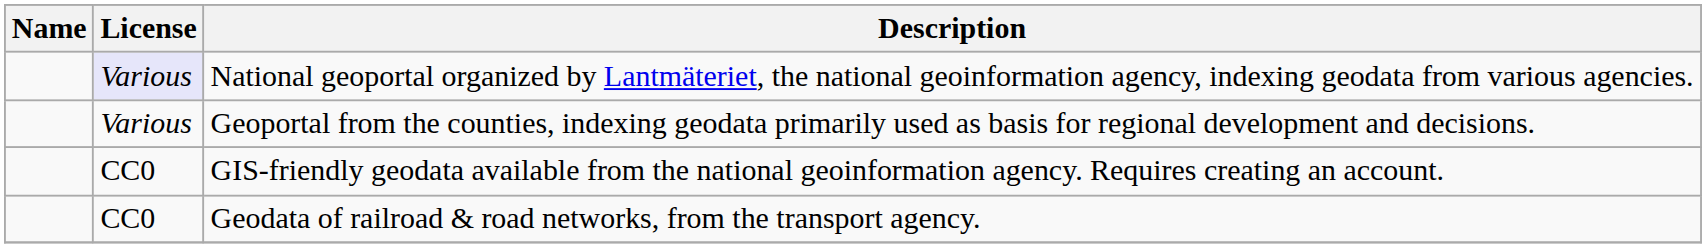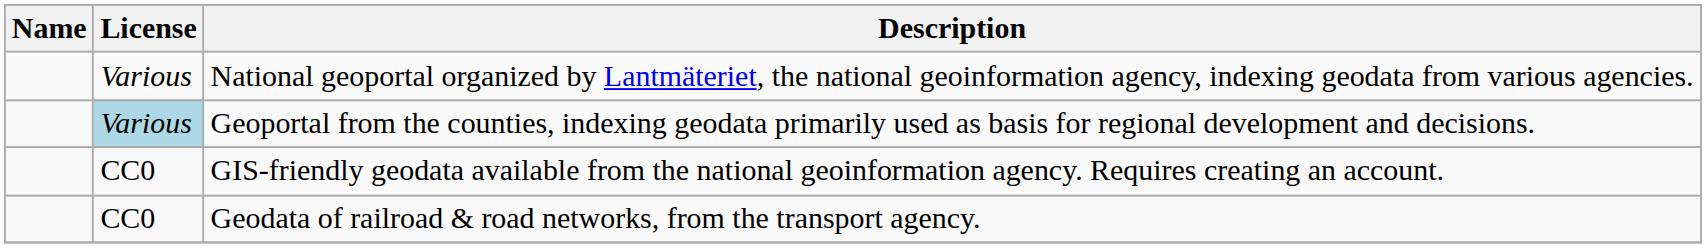(146, 75) lavender background -> (146, 75) no background
(146, 123) no background -> (146, 123) lightblue background
